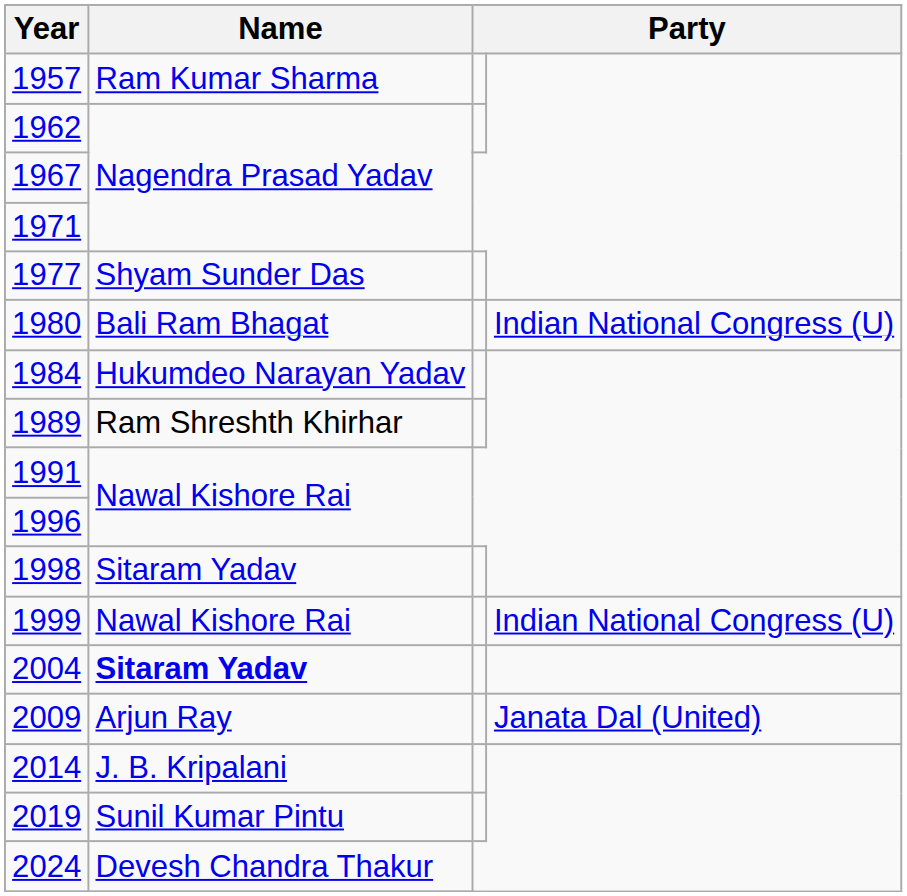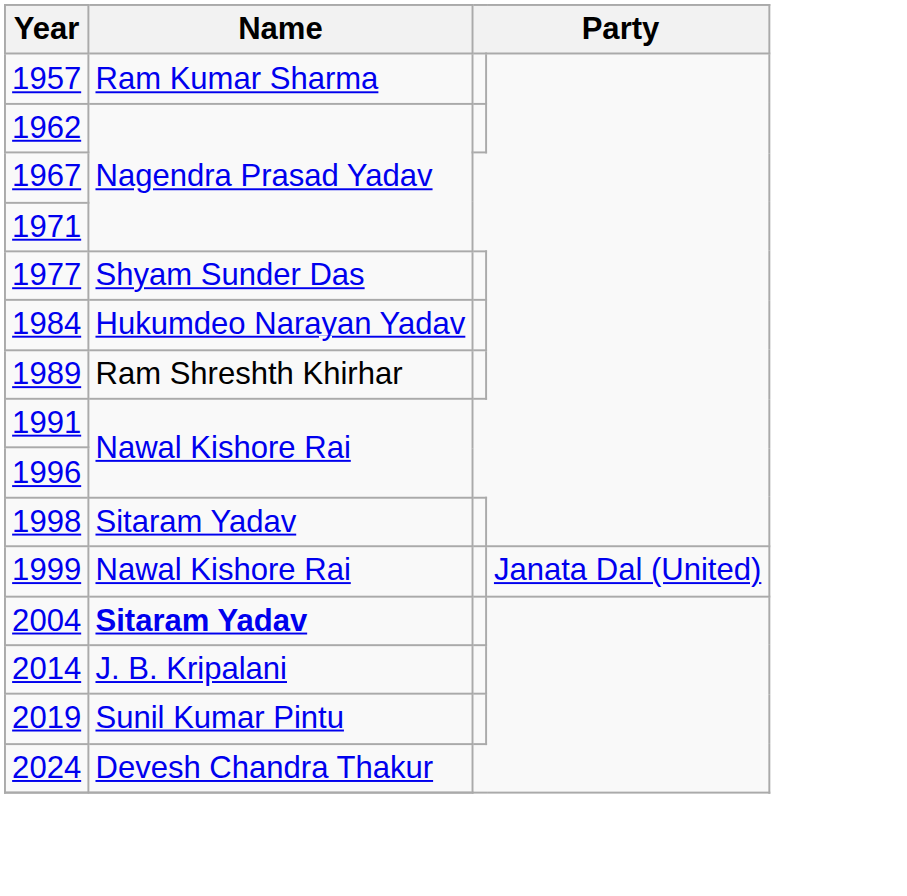- row: (47, 324)
(694, 619) Indian National Congress (U) -> (628, 570) Janata Dal (United)
- row: (47, 718)
